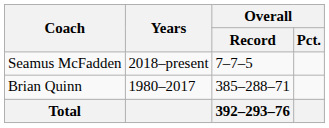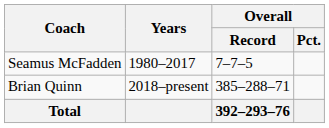(168, 63) 2018–present -> (162, 63) 1980–2017
(162, 87) 1980–2017 -> (168, 87) 2018–present
